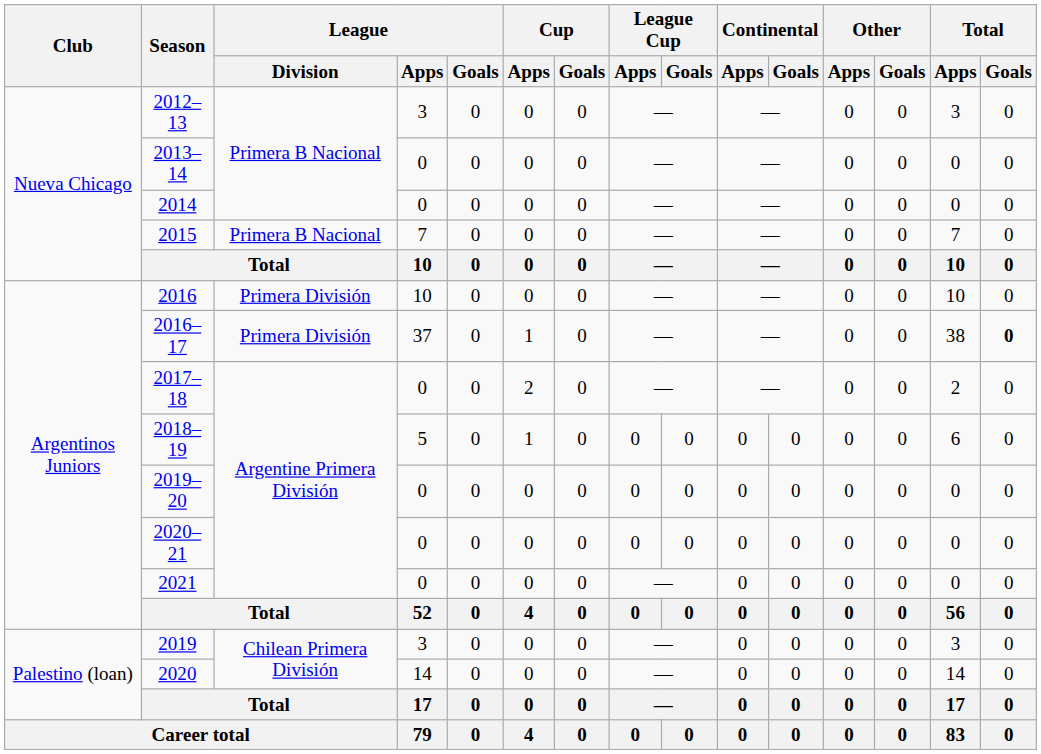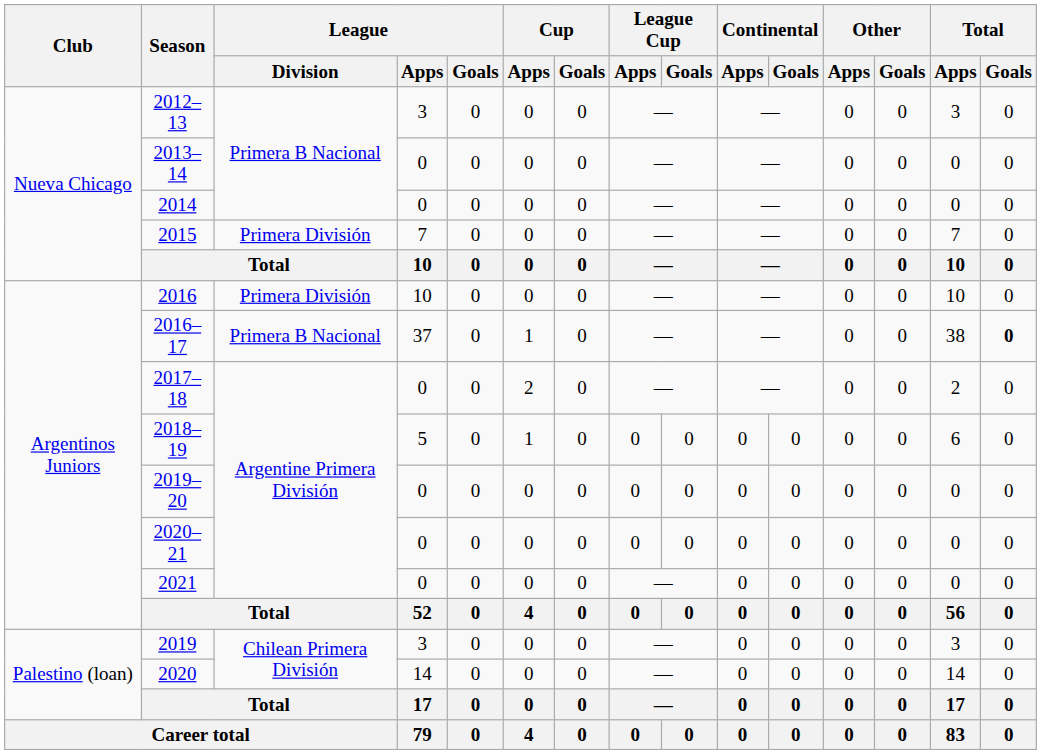(305, 234) Primera B Nacional -> (305, 234) Primera División
(305, 336) Primera División -> (305, 336) Primera B Nacional
